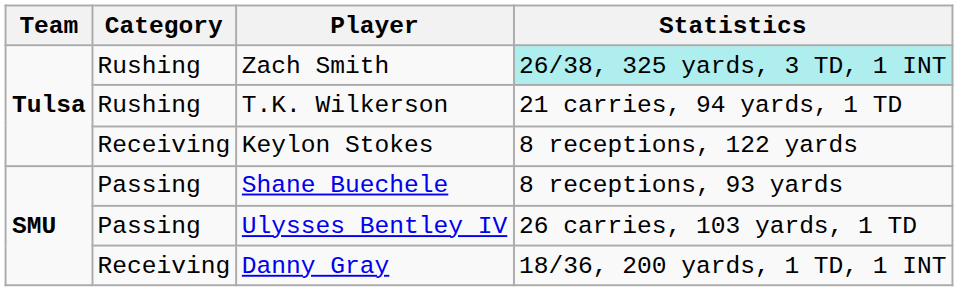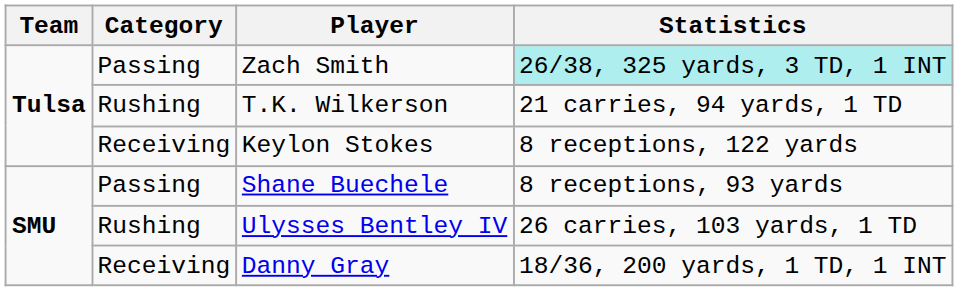(149, 66) Rushing -> (149, 66) Passing
(149, 226) Passing -> (149, 226) Rushing
